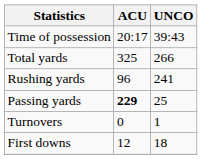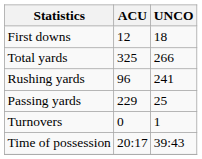rows swapped: (39, 143) <-> (59, 36)
(127, 100) bold -> (127, 100) normal
